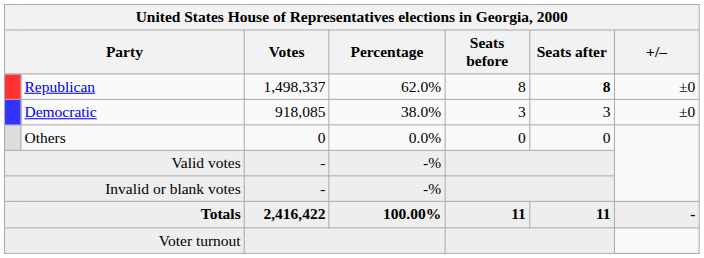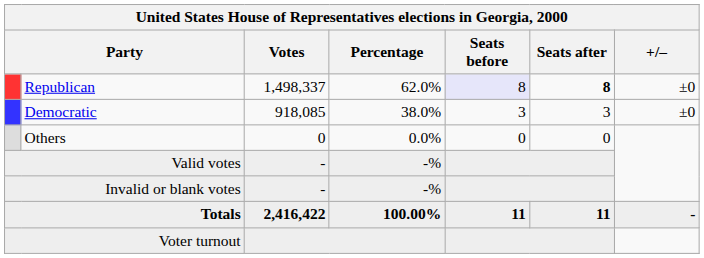(522, 86) no background -> (522, 86) lavender background
